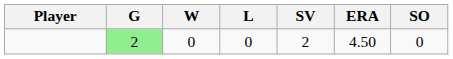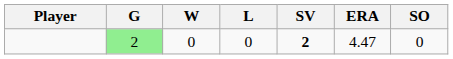(305, 41) normal -> (305, 41) bold
(362, 41) 4.50 -> (362, 41) 4.47
